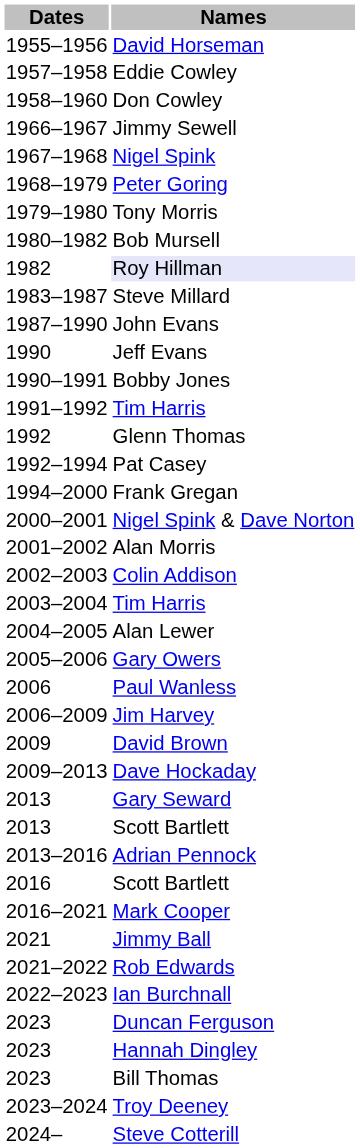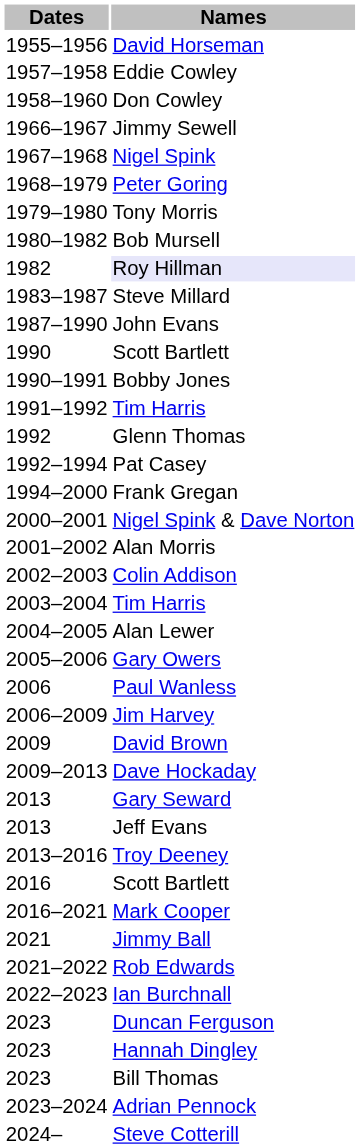(160, 352) Jeff Evans -> (171, 352) Scott Bartlett
(171, 827) Scott Bartlett -> (160, 827) Jeff Evans
(184, 855) Adrian Pennock -> (170, 855) Troy Deeney
(170, 1106) Troy Deeney -> (184, 1106) Adrian Pennock
